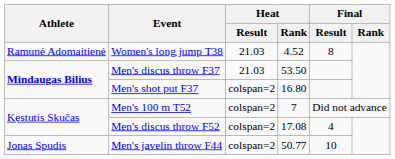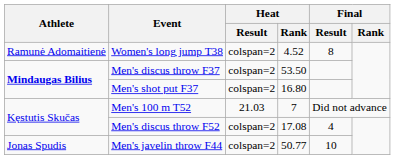(252, 51) 21.03 -> (252, 51) colspan=2
(252, 70) 21.03 -> (252, 70) colspan=2
(252, 108) colspan=2 -> (252, 108) 21.03
